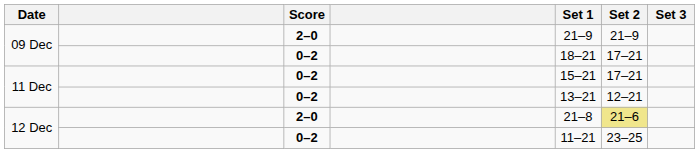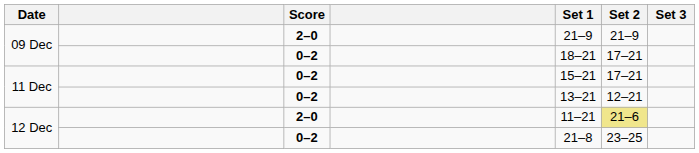(578, 117) 21–8 -> (578, 117) 11–21
(578, 138) 11–21 -> (578, 138) 21–8
